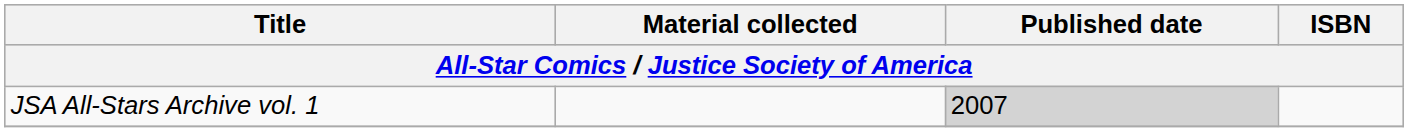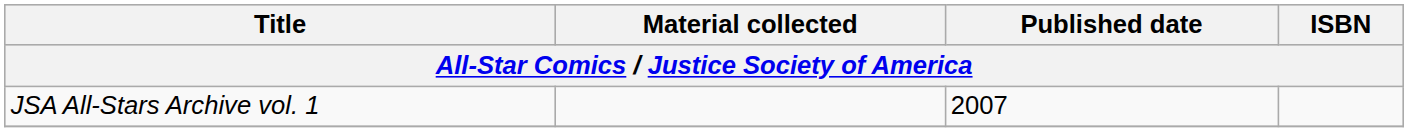(979, 106) lightgrey background -> (979, 106) no background
